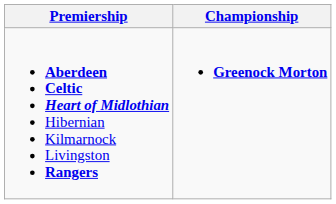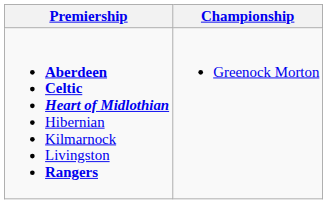(252, 71) bold -> (248, 71) normal
